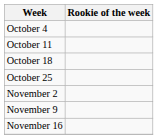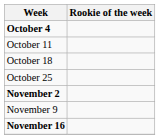(27, 28) normal -> (28, 28) bold
(32, 93) normal -> (33, 93) bold
(35, 126) normal -> (36, 126) bold
